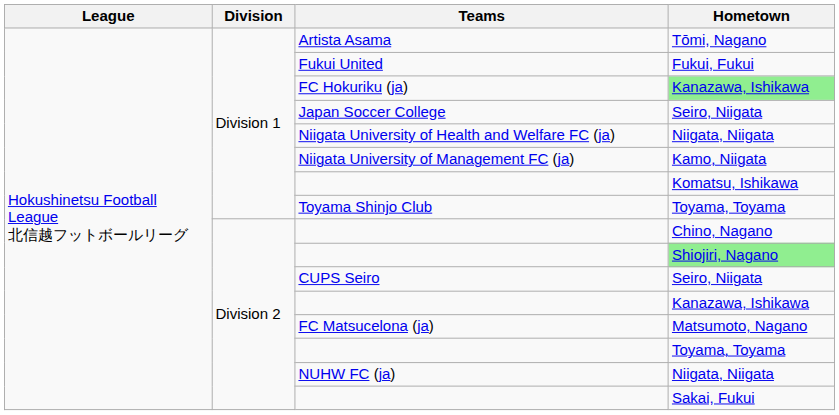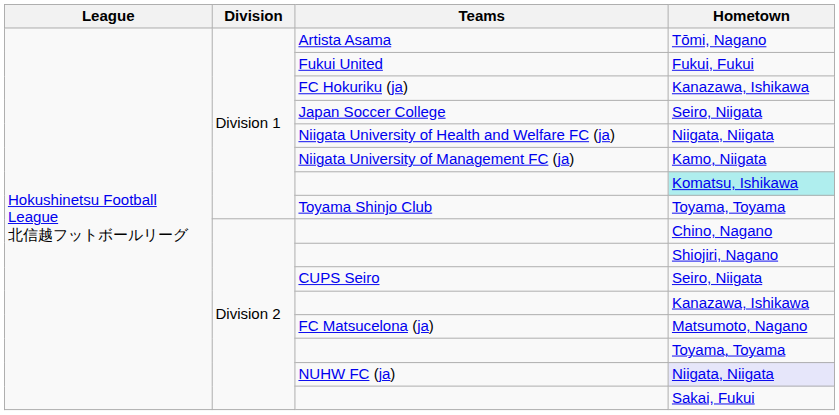(740, 87) lightgreen background -> (740, 87) no background
(735, 183) no background -> (735, 183) paleturquoise background
(725, 254) lightgreen background -> (725, 254) no background
(723, 374) no background -> (723, 374) lavender background
